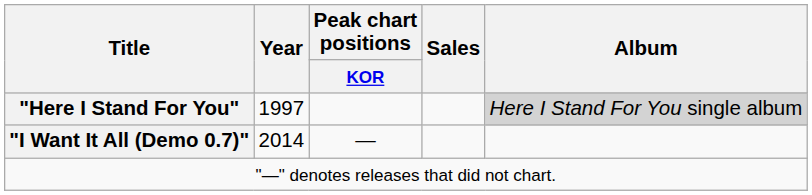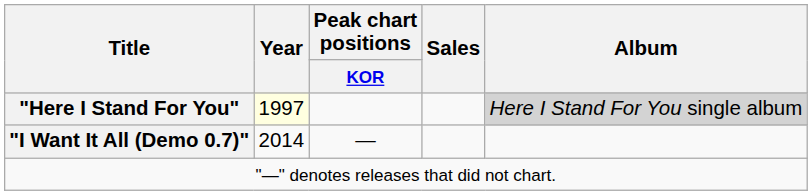(281, 108) no background -> (281, 108) lightyellow background
